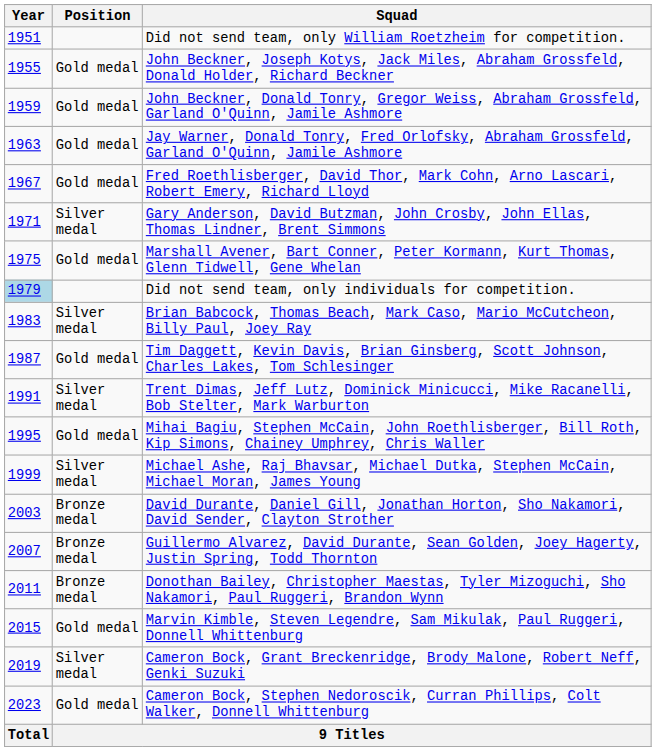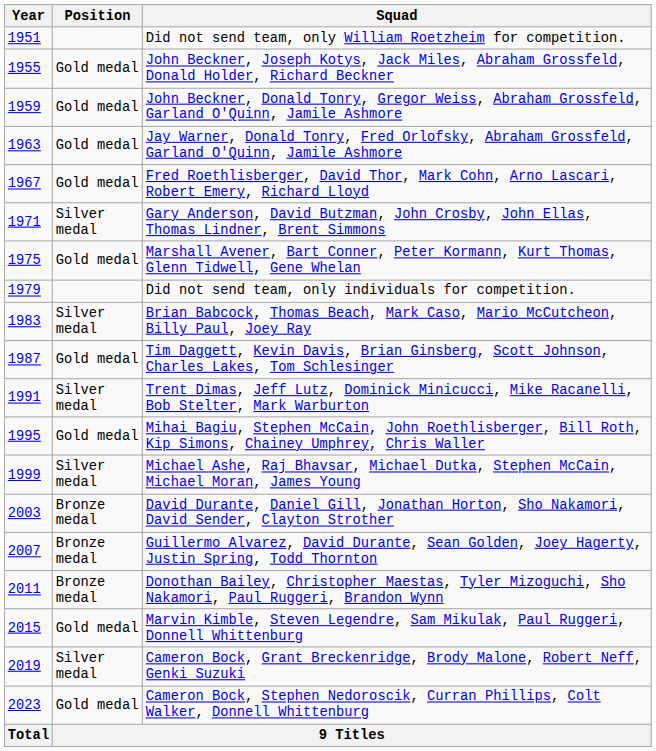(24, 291) lightblue background -> (24, 291) no background
